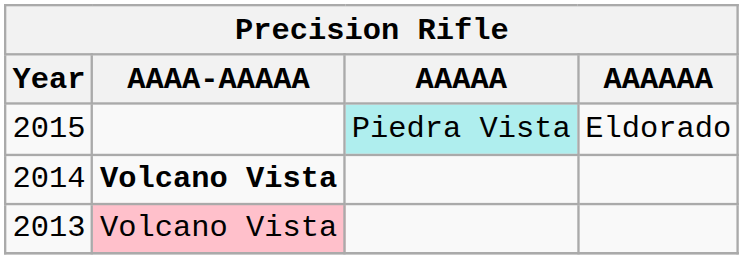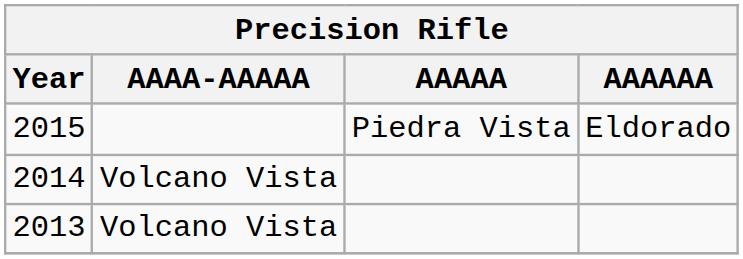(461, 129) paleturquoise background -> (461, 129) no background
(219, 179) bold -> (219, 179) normal
(219, 228) pink background -> (219, 228) no background
